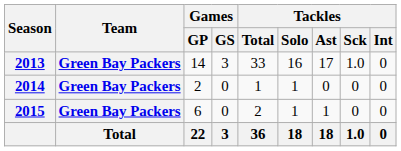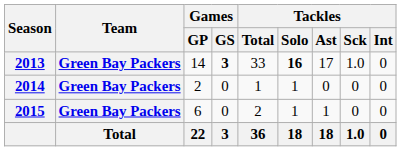(225, 63) normal -> (225, 63) bold
(295, 63) normal -> (295, 63) bold
